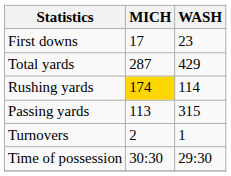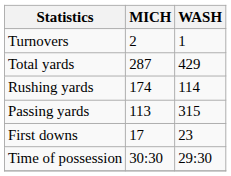rows swapped: (43, 40) <-> (38, 135)
(140, 87) gold background -> (140, 87) no background
